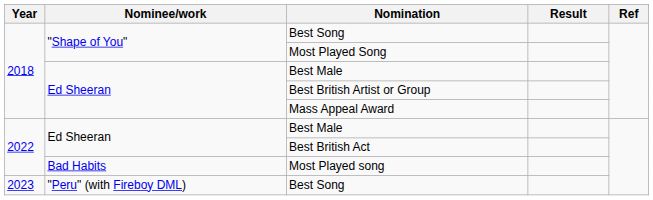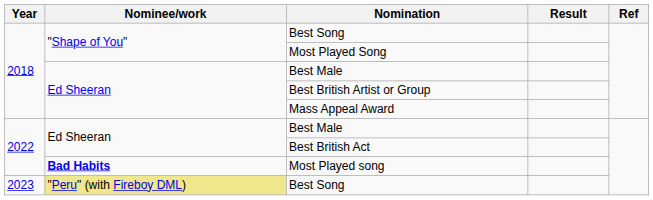(77, 166) normal -> (79, 166) bold
(117, 185) no background -> (117, 185) khaki background
